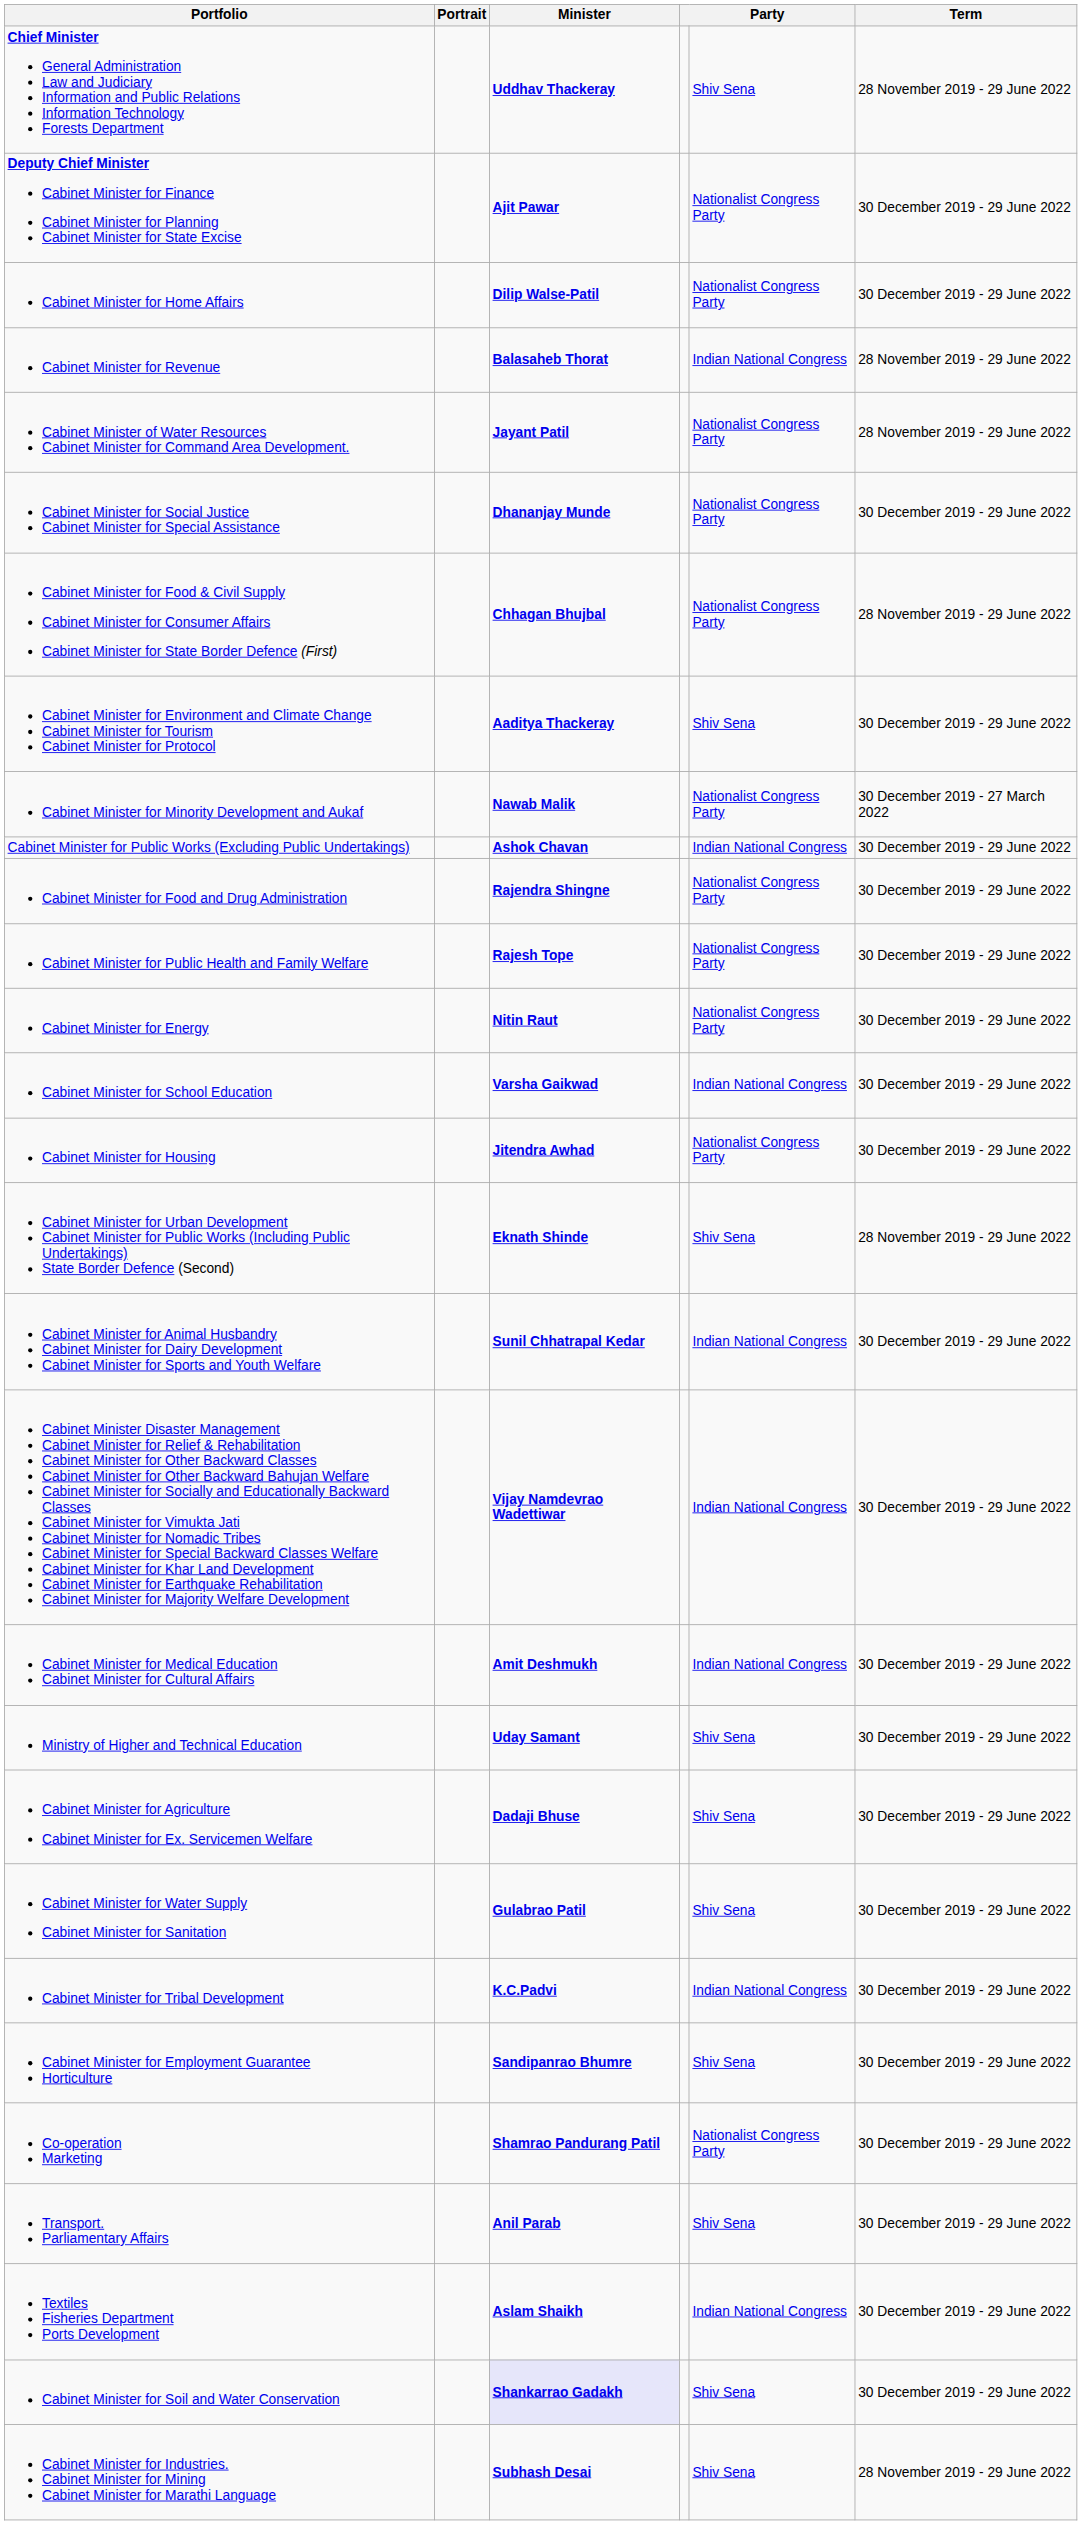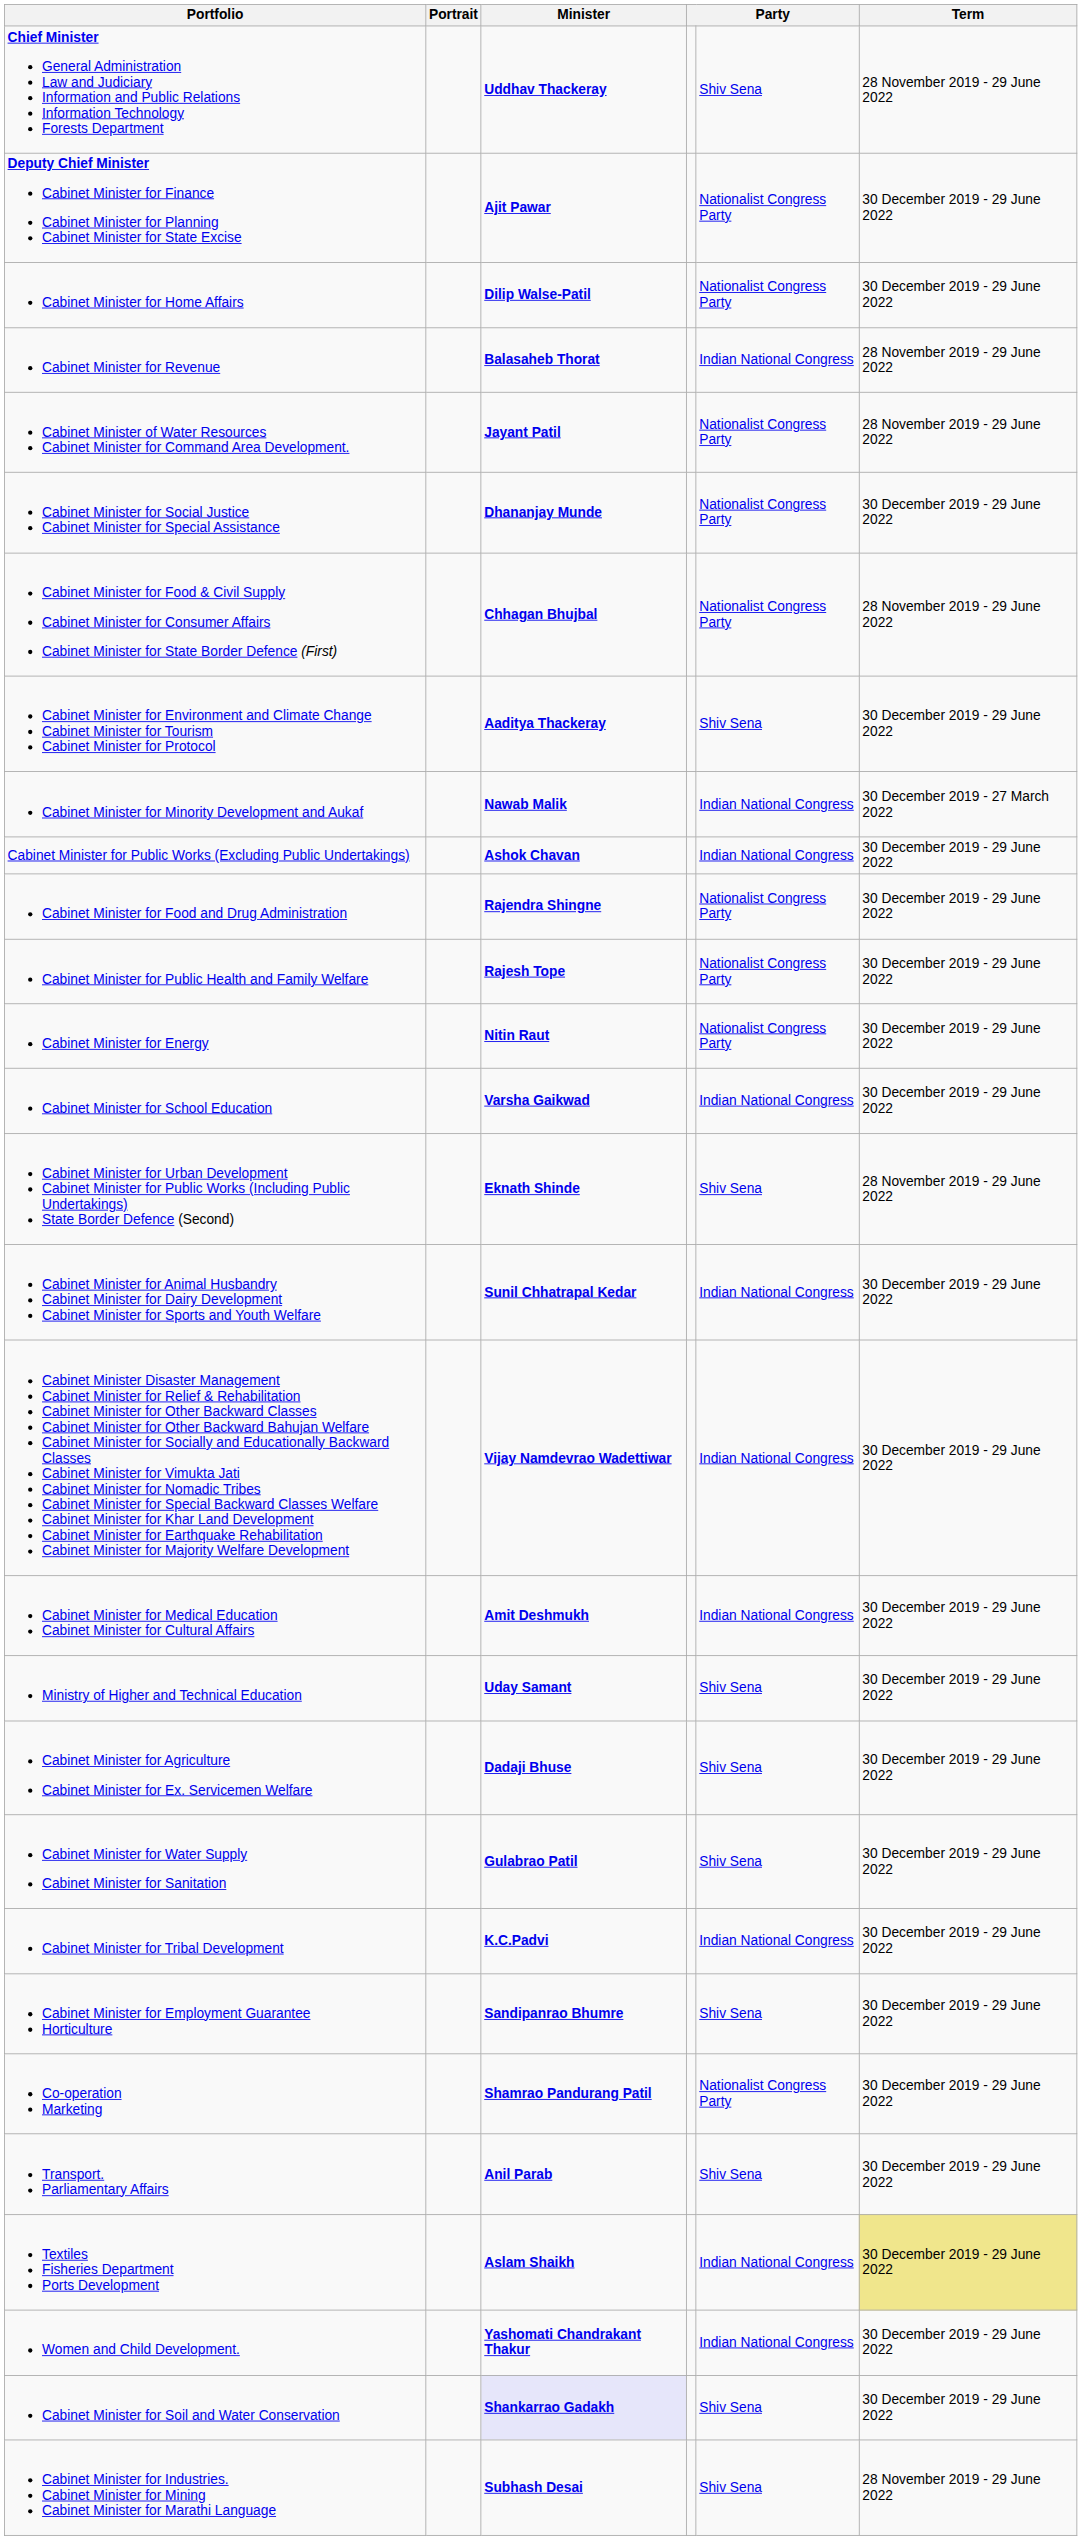(756, 804) Nationalist Congress Party -> (777, 804) Indian National Congress
- row: (219, 1158)
(964, 2311) no background -> (951, 2262) khaki background
+ row: (215, 2350)
